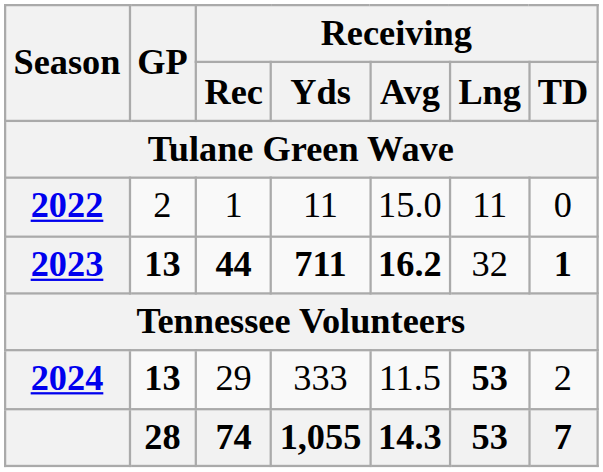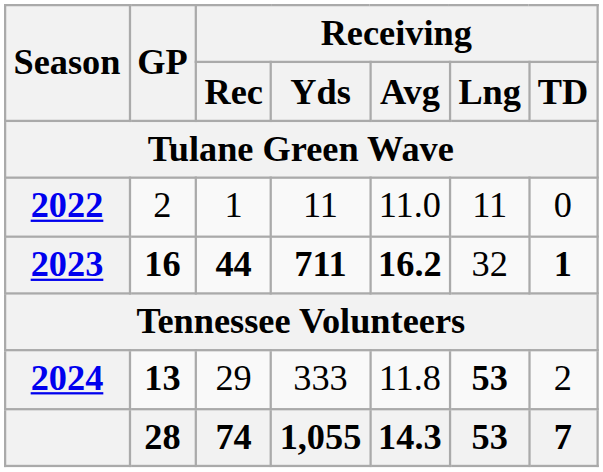(410, 206) 15.0 -> (410, 206) 11.0
(162, 263) 13 -> (162, 263) 16
(410, 378) 11.5 -> (410, 378) 11.8
